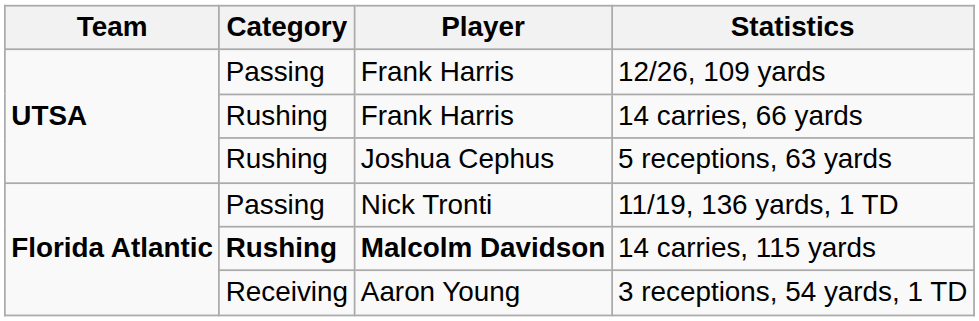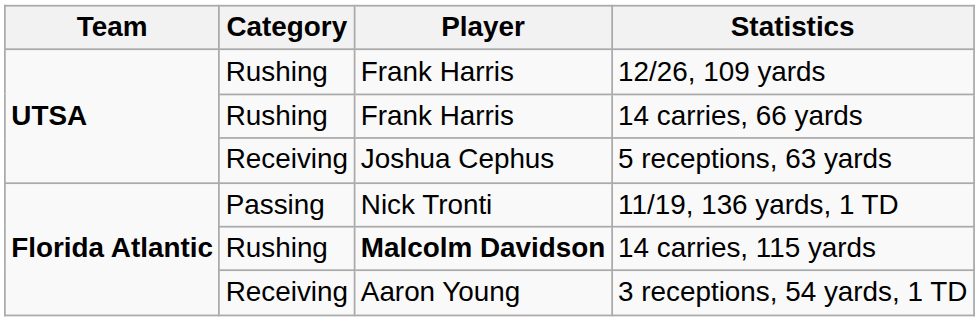(275, 71) Passing -> (277, 71) Rushing
(277, 159) Rushing -> (287, 159) Receiving
(281, 248) bold -> (277, 248) normal
